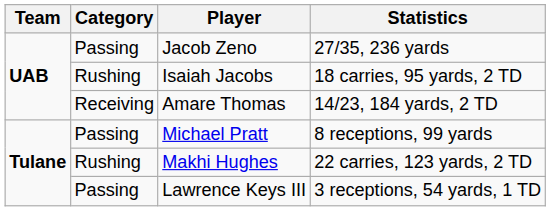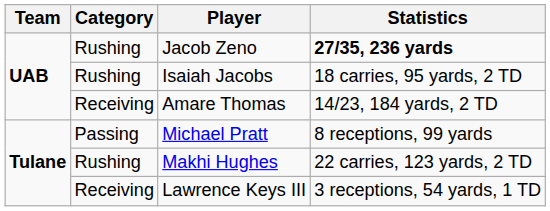(107, 47) Passing -> (108, 47) Rushing
(382, 47) normal -> (384, 47) bold
(107, 190) Passing -> (114, 190) Receiving
